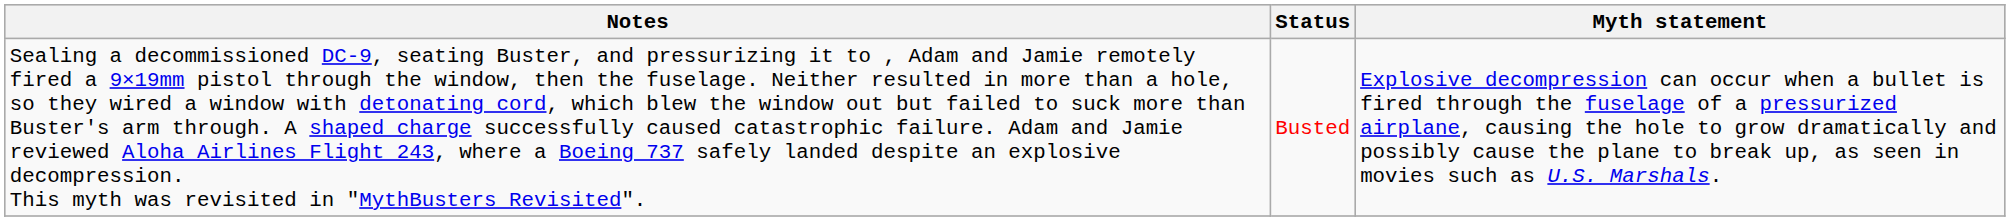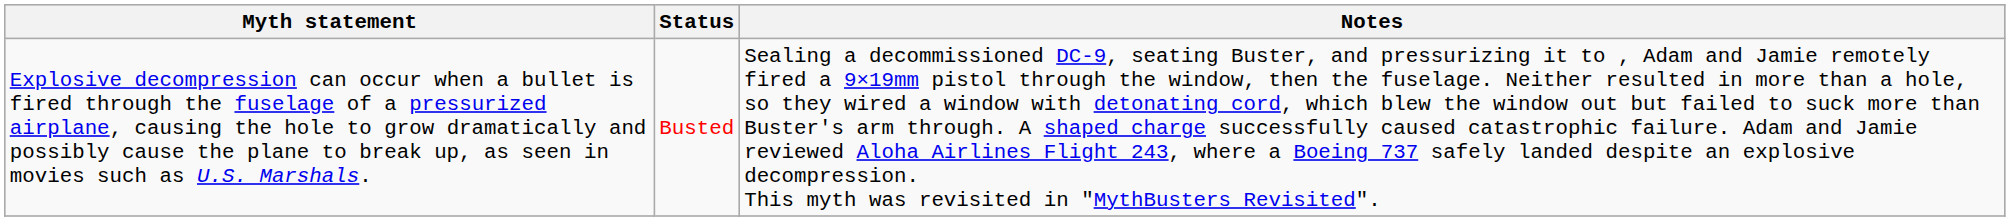columns swapped: (1680, 22) <-> (638, 22)
